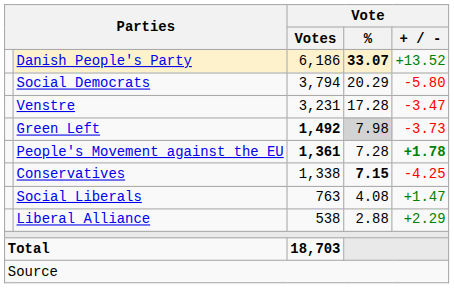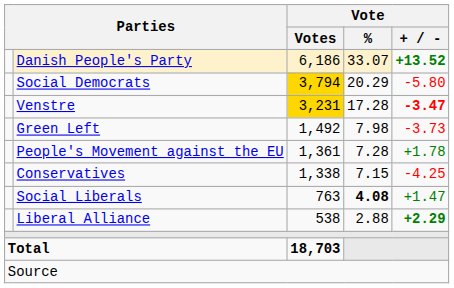(368, 61) bold -> (368, 61) normal
(420, 61) normal -> (420, 61) bold
(320, 84) no background -> (320, 84) gold background
(320, 107) no background -> (320, 107) gold background
(425, 107) normal -> (425, 107) bold
(320, 129) bold -> (320, 129) normal
(372, 129) lightgrey background -> (372, 129) no background
(320, 152) bold -> (320, 152) normal
(425, 152) bold -> (425, 152) normal
(372, 175) bold -> (372, 175) normal
(372, 197) normal -> (372, 197) bold
(425, 220) normal -> (425, 220) bold
